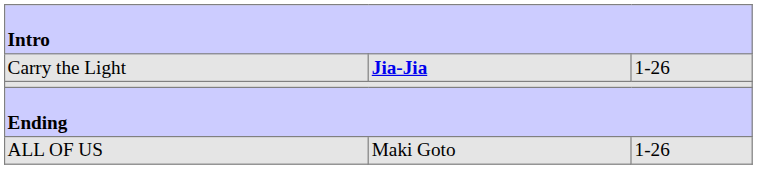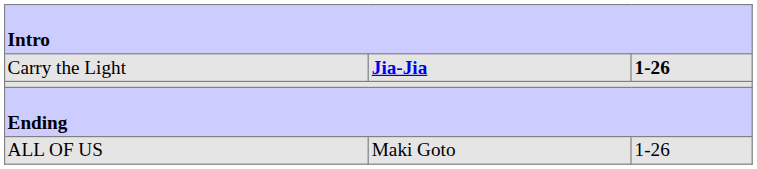(652, 67) normal -> (652, 67) bold
